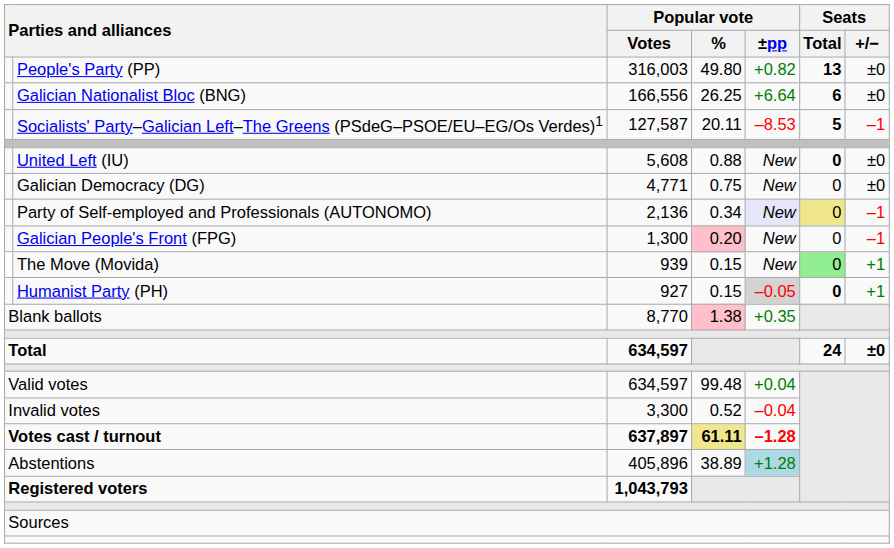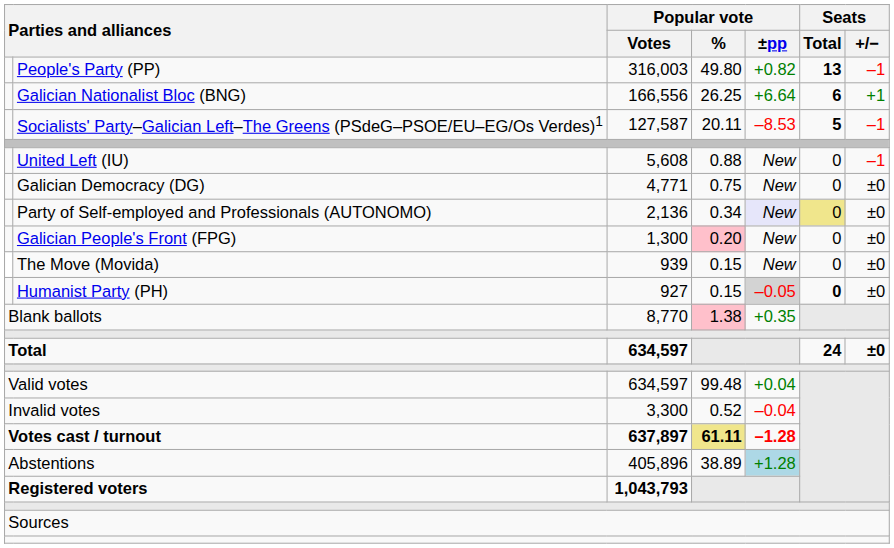(876, 69) ±0 -> (876, 69) –1
(876, 95) ±0 -> (876, 95) +1
(837, 160) bold -> (837, 160) normal
(876, 160) ±0 -> (876, 160) –1
(876, 212) –1 -> (876, 212) ±0
(876, 238) –1 -> (876, 238) ±0
(837, 264) lightgreen background -> (837, 264) no background
(876, 264) +1 -> (876, 264) ±0
(876, 290) +1 -> (876, 290) ±0
